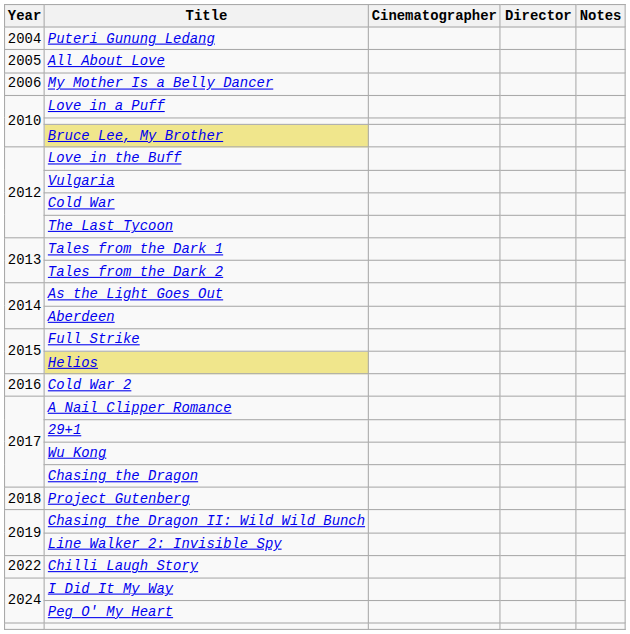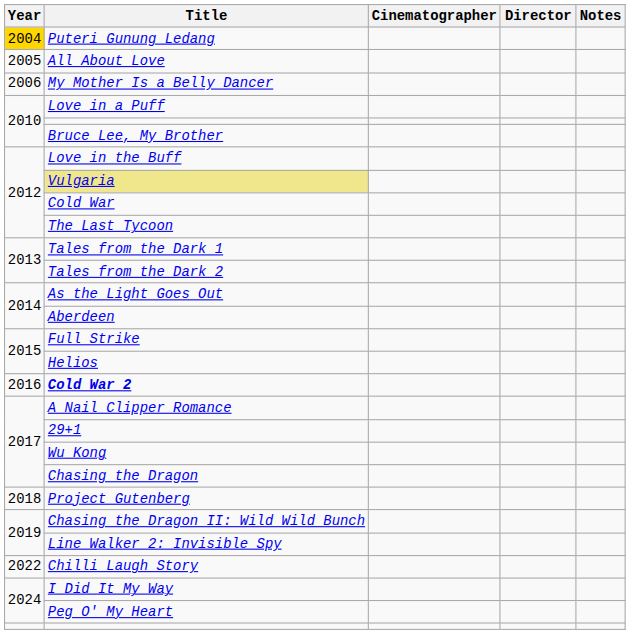(25, 39) no background -> (25, 39) gold background
(136, 136) khaki background -> (136, 136) no background
(81, 181) no background -> (81, 181) khaki background
(73, 363) khaki background -> (73, 363) no background
(90, 385) normal -> (90, 385) bold
